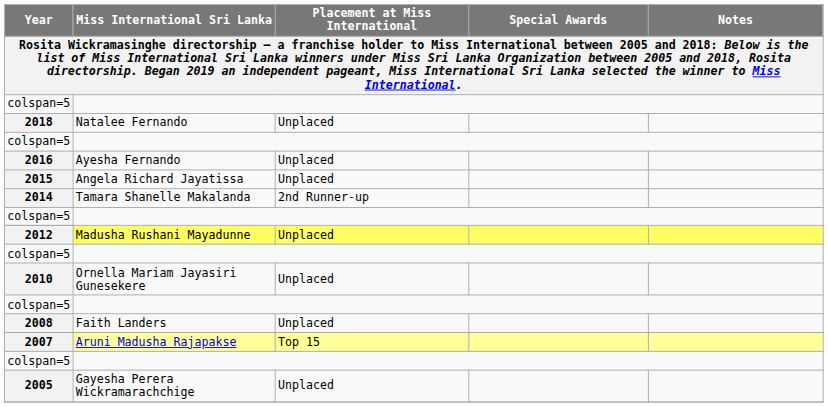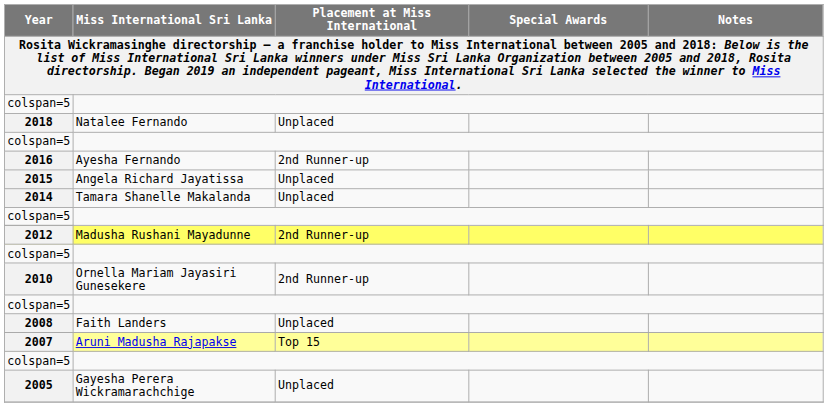(306, 161) Unplaced -> (324, 161) 2nd Runner-up
(324, 198) 2nd Runner-up -> (306, 198) Unplaced
(306, 235) Unplaced -> (324, 235) 2nd Runner-up
(306, 280) Unplaced -> (324, 280) 2nd Runner-up
